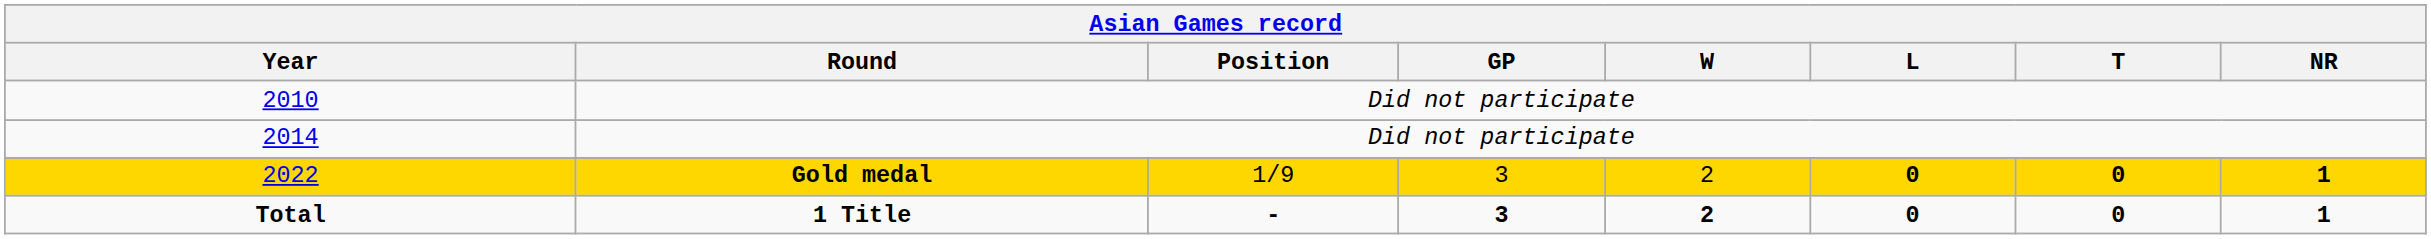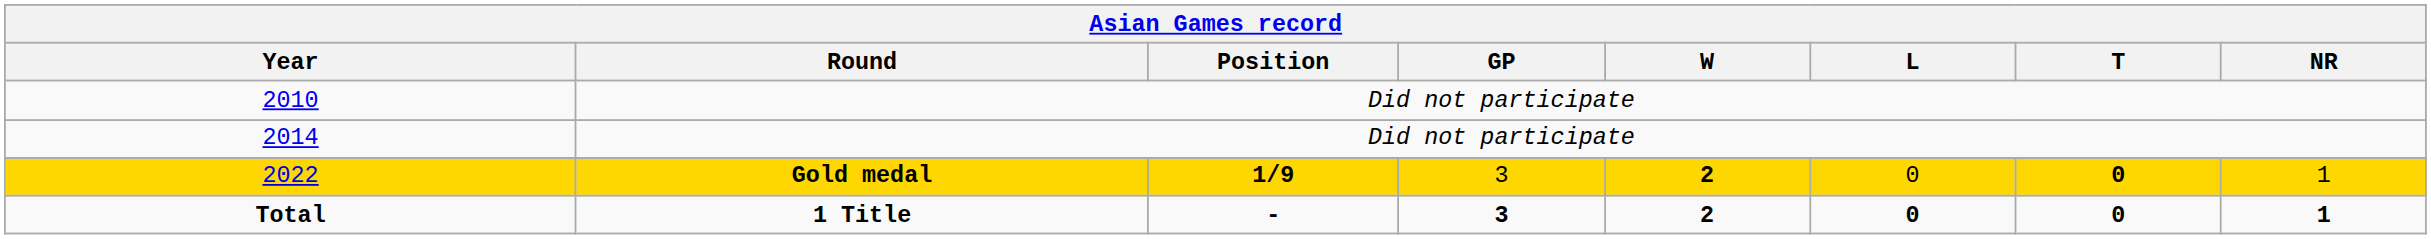(1273, 177) normal -> (1273, 177) bold
(1707, 177) normal -> (1707, 177) bold
(1913, 177) bold -> (1913, 177) normal
(2324, 177) bold -> (2324, 177) normal
